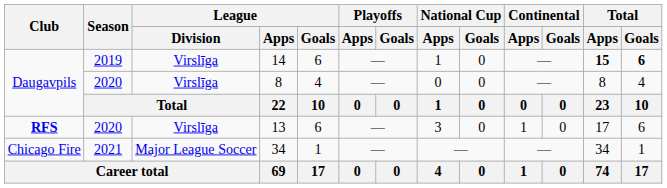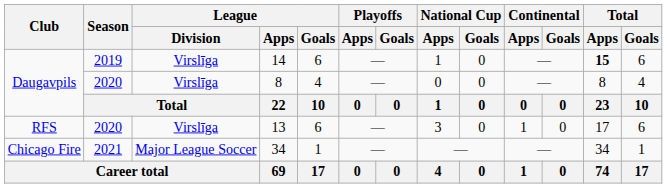(642, 60) bold -> (642, 60) normal
(44, 127) bold -> (44, 127) normal
